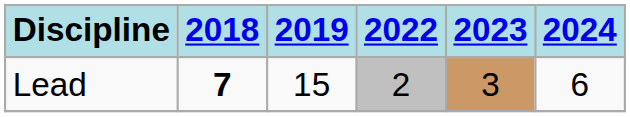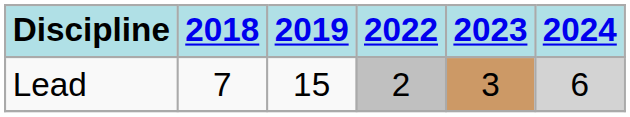(222, 83) bold -> (222, 83) normal
(580, 83) no background -> (580, 83) lightgrey background
